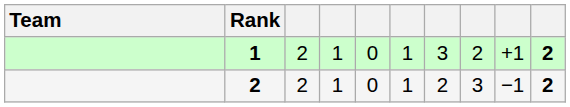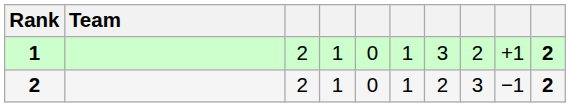columns swapped: (255, 20) <-> (35, 20)
